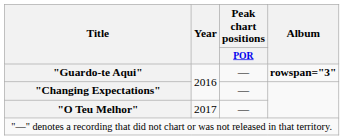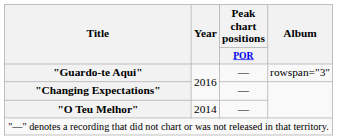(303, 73) bold -> (300, 73) normal
(205, 109) 2017 -> (205, 109) 2014
